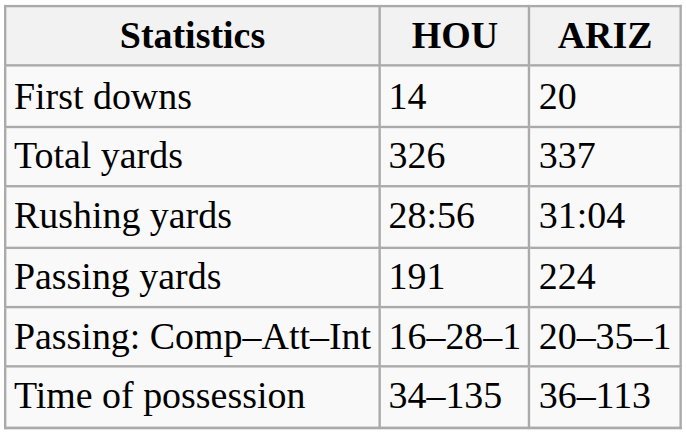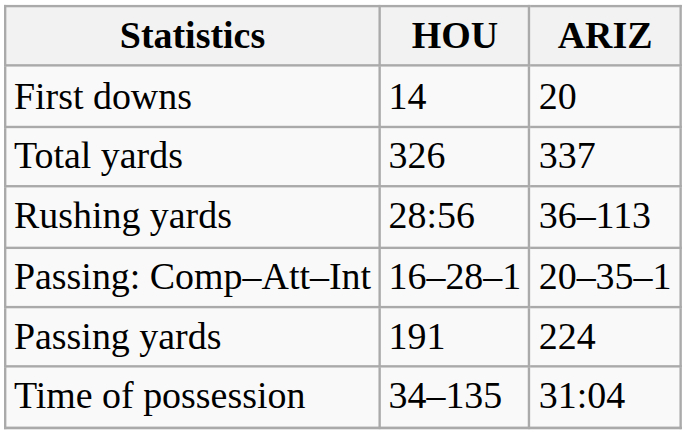(582, 215) 31:04 -> (595, 215) 36–113
rows swapped: (118, 276) <-> (192, 336)
(595, 396) 36–113 -> (582, 396) 31:04
